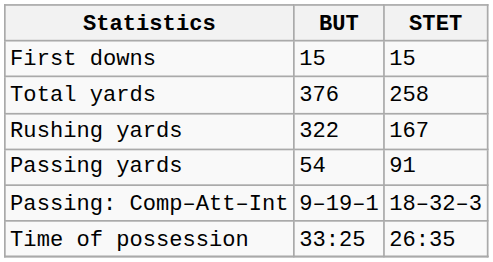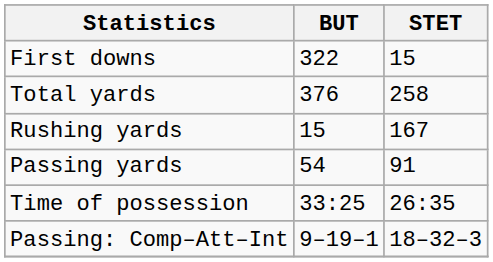(312, 59) 15 -> (319, 59) 322
(319, 131) 322 -> (312, 131) 15
rows swapped: (149, 203) <-> (129, 239)
